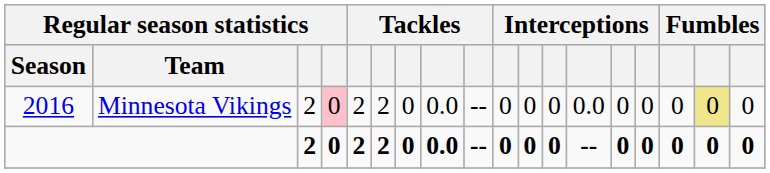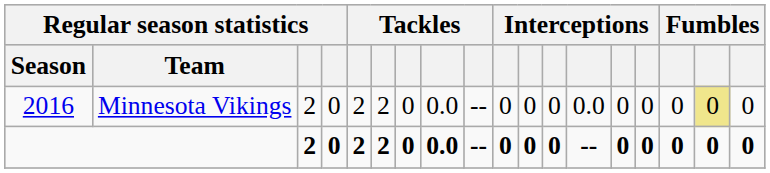(334, 106) pink background -> (334, 106) no background
